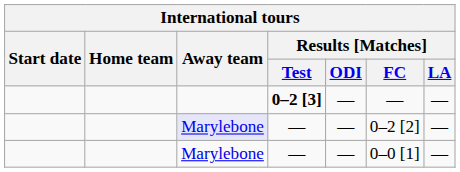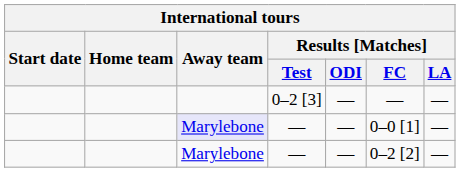(297, 99) bold -> (297, 99) normal
(395, 126) 0–2 [2] -> (395, 126) 0–0 [1]
(395, 153) 0–0 [1] -> (395, 153) 0–2 [2]
